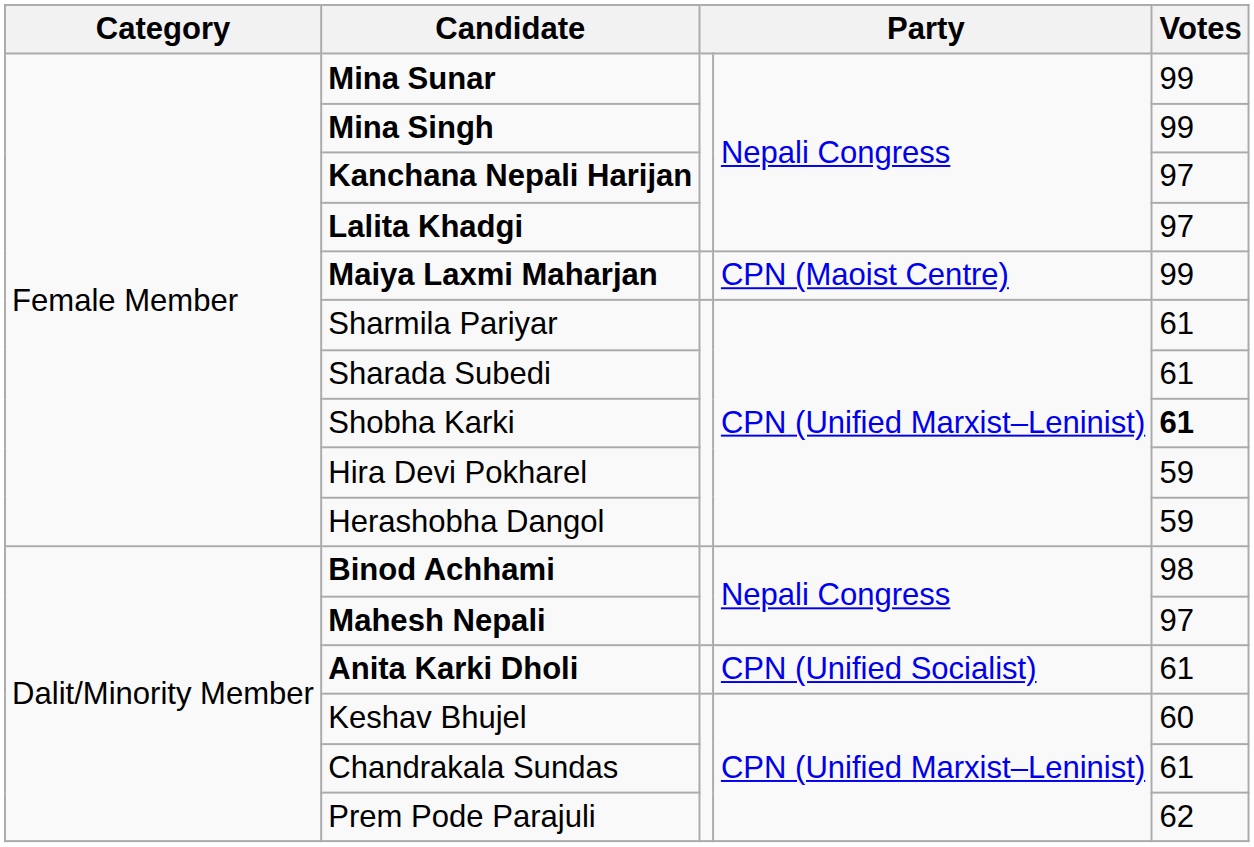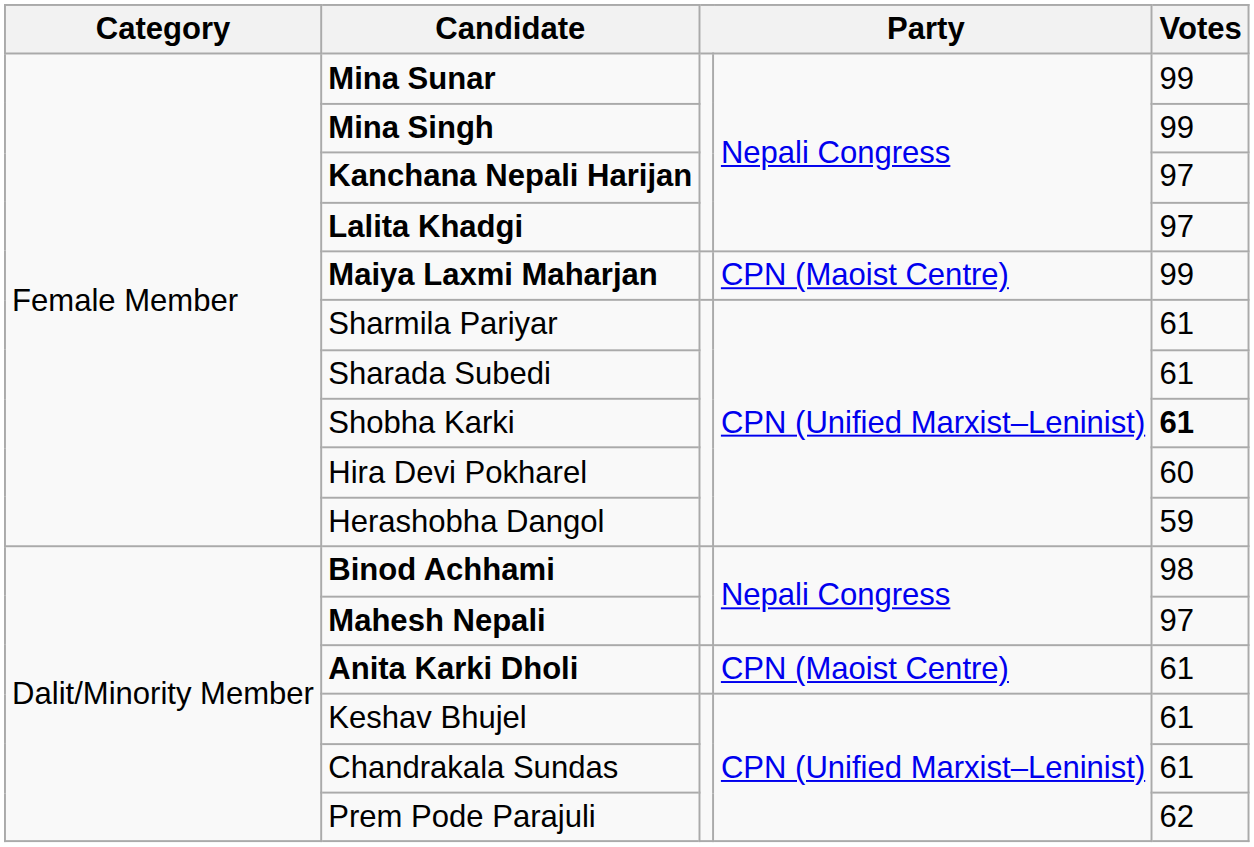(1177, 472) 59 -> (1177, 472) 60
(879, 669) CPN (Unified Socialist) -> (865, 669) CPN (Maoist Centre)
(1177, 718) 60 -> (1177, 718) 61
